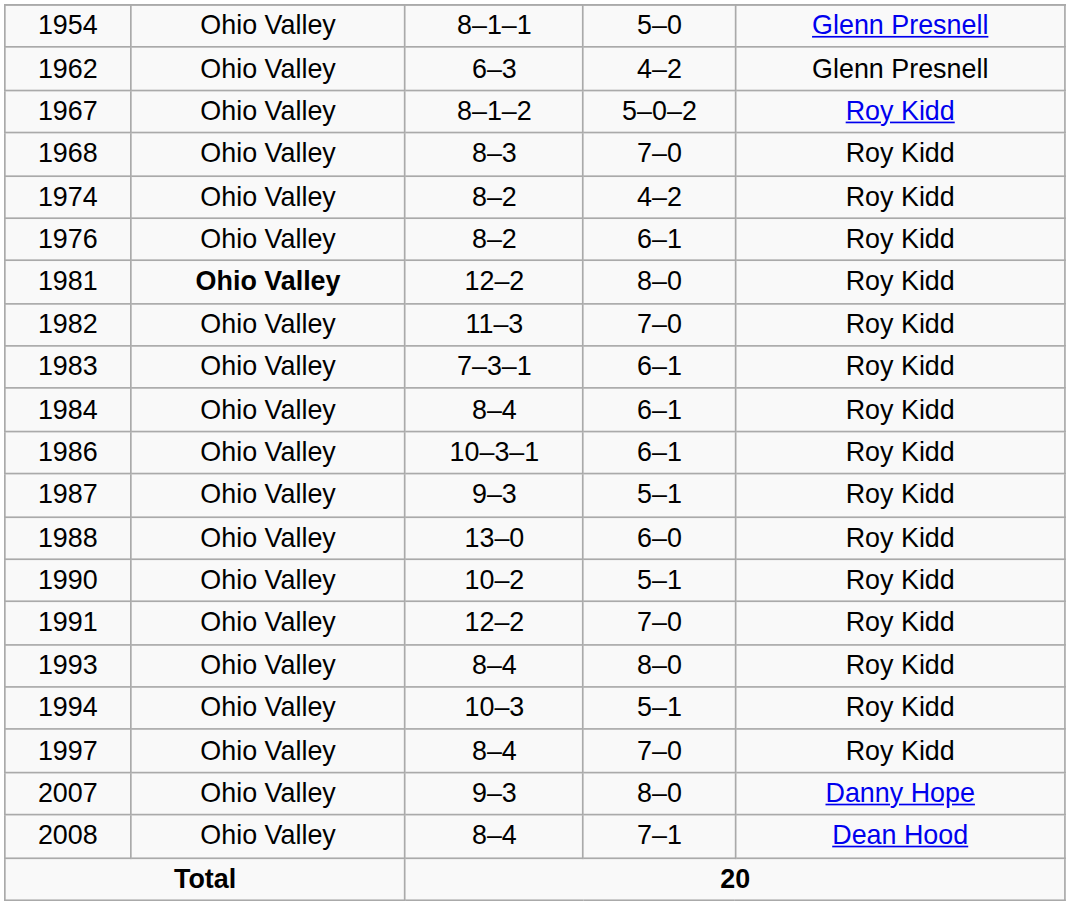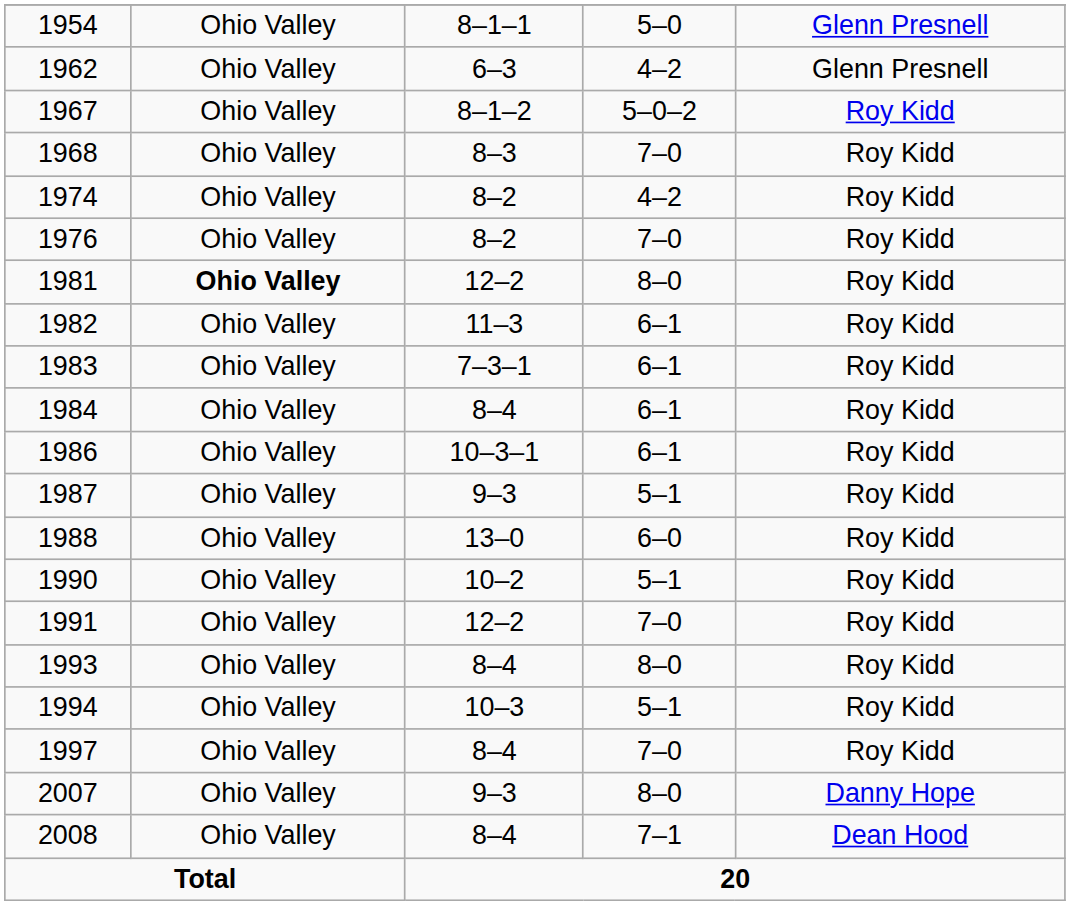(660, 238) 6–1 -> (660, 238) 7–0
(660, 324) 7–0 -> (660, 324) 6–1
